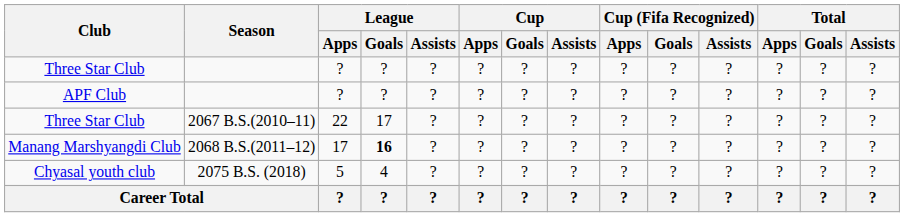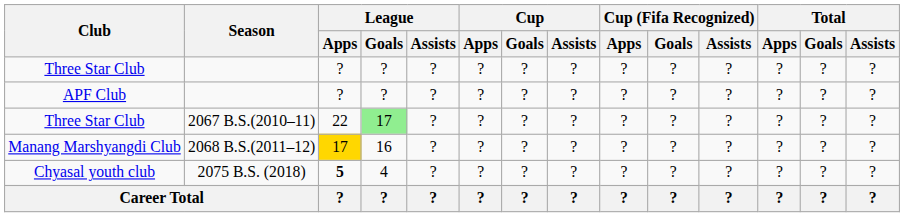(384, 121) no background -> (384, 121) lightgreen background
(340, 147) no background -> (340, 147) gold background
(384, 147) bold -> (384, 147) normal
(340, 173) normal -> (340, 173) bold
